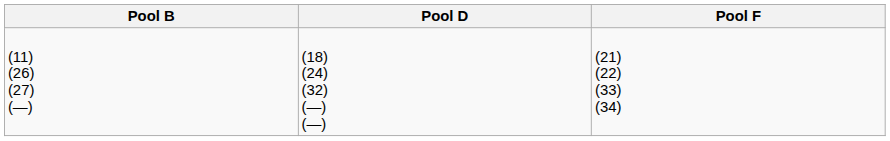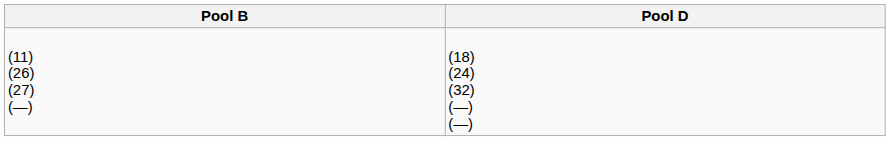- column: (738, 16)
